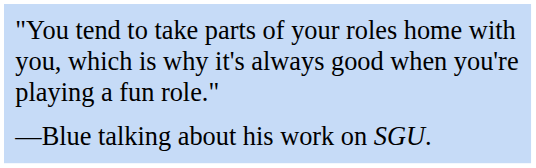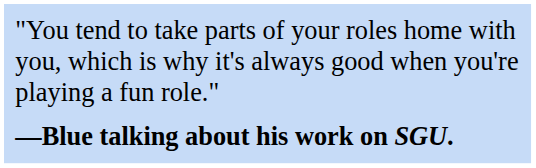(223, 136) normal -> (235, 136) bold
